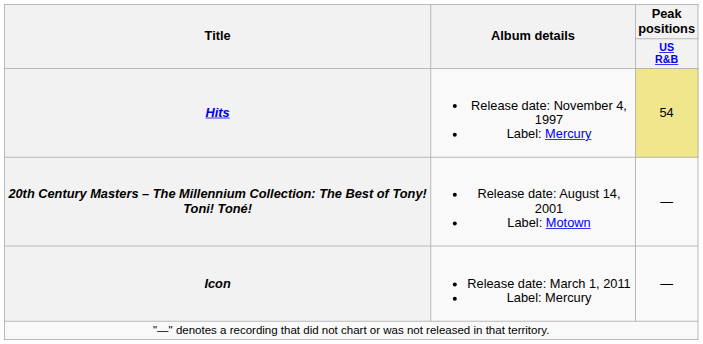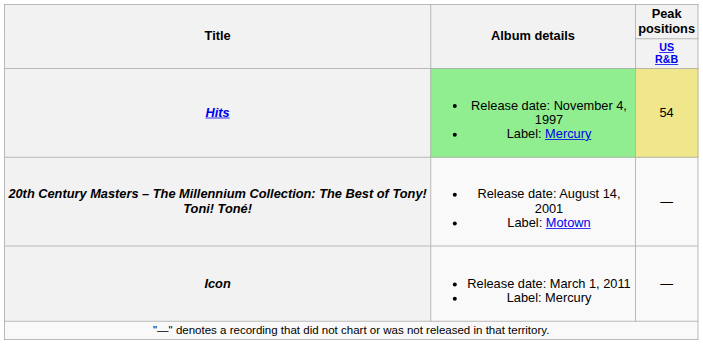(533, 120) no background -> (533, 120) lightgreen background
